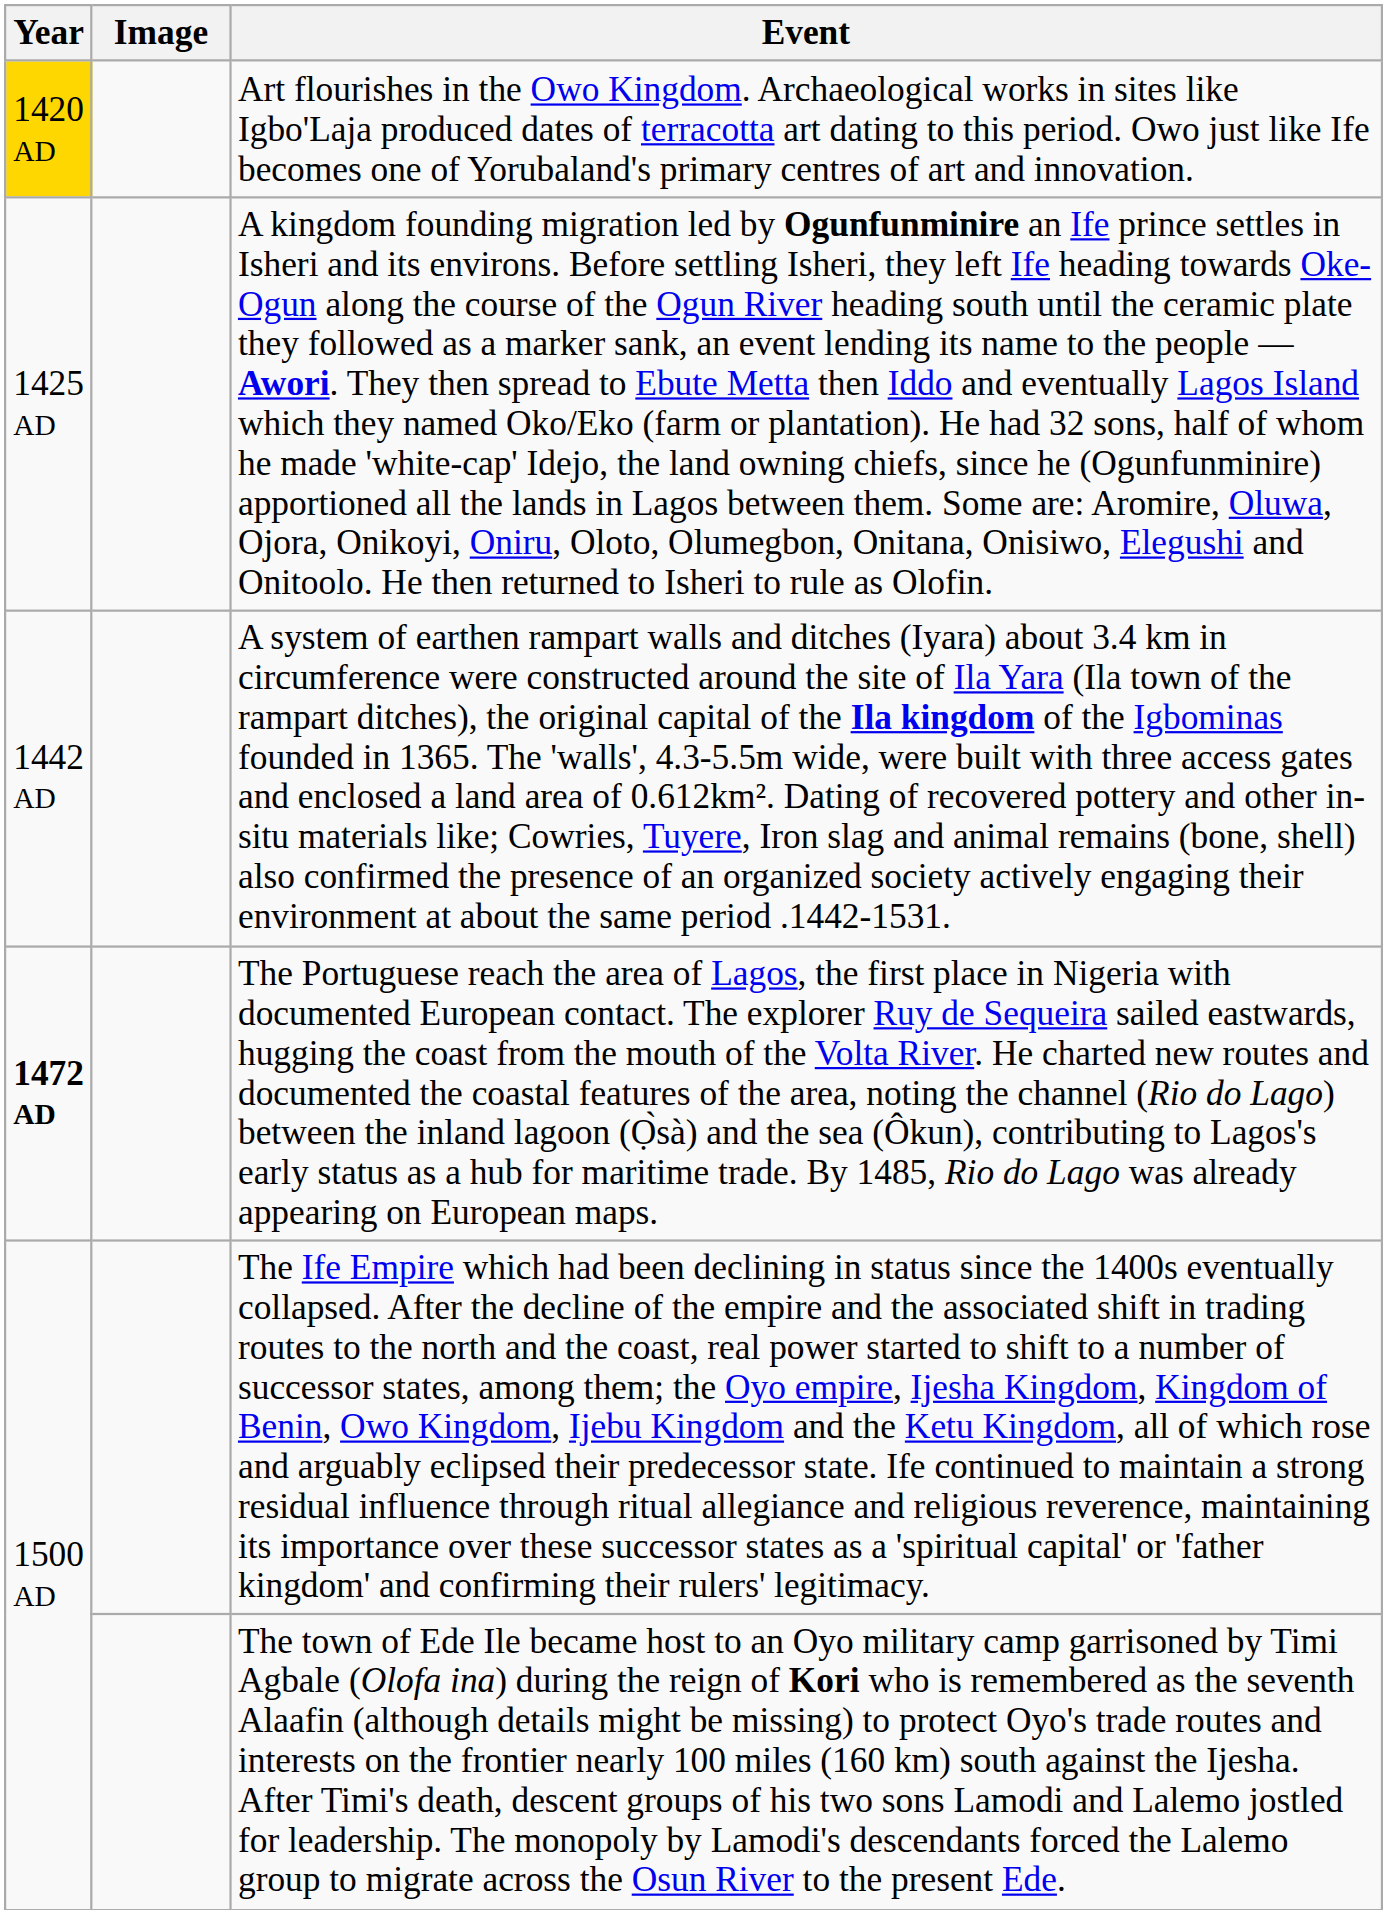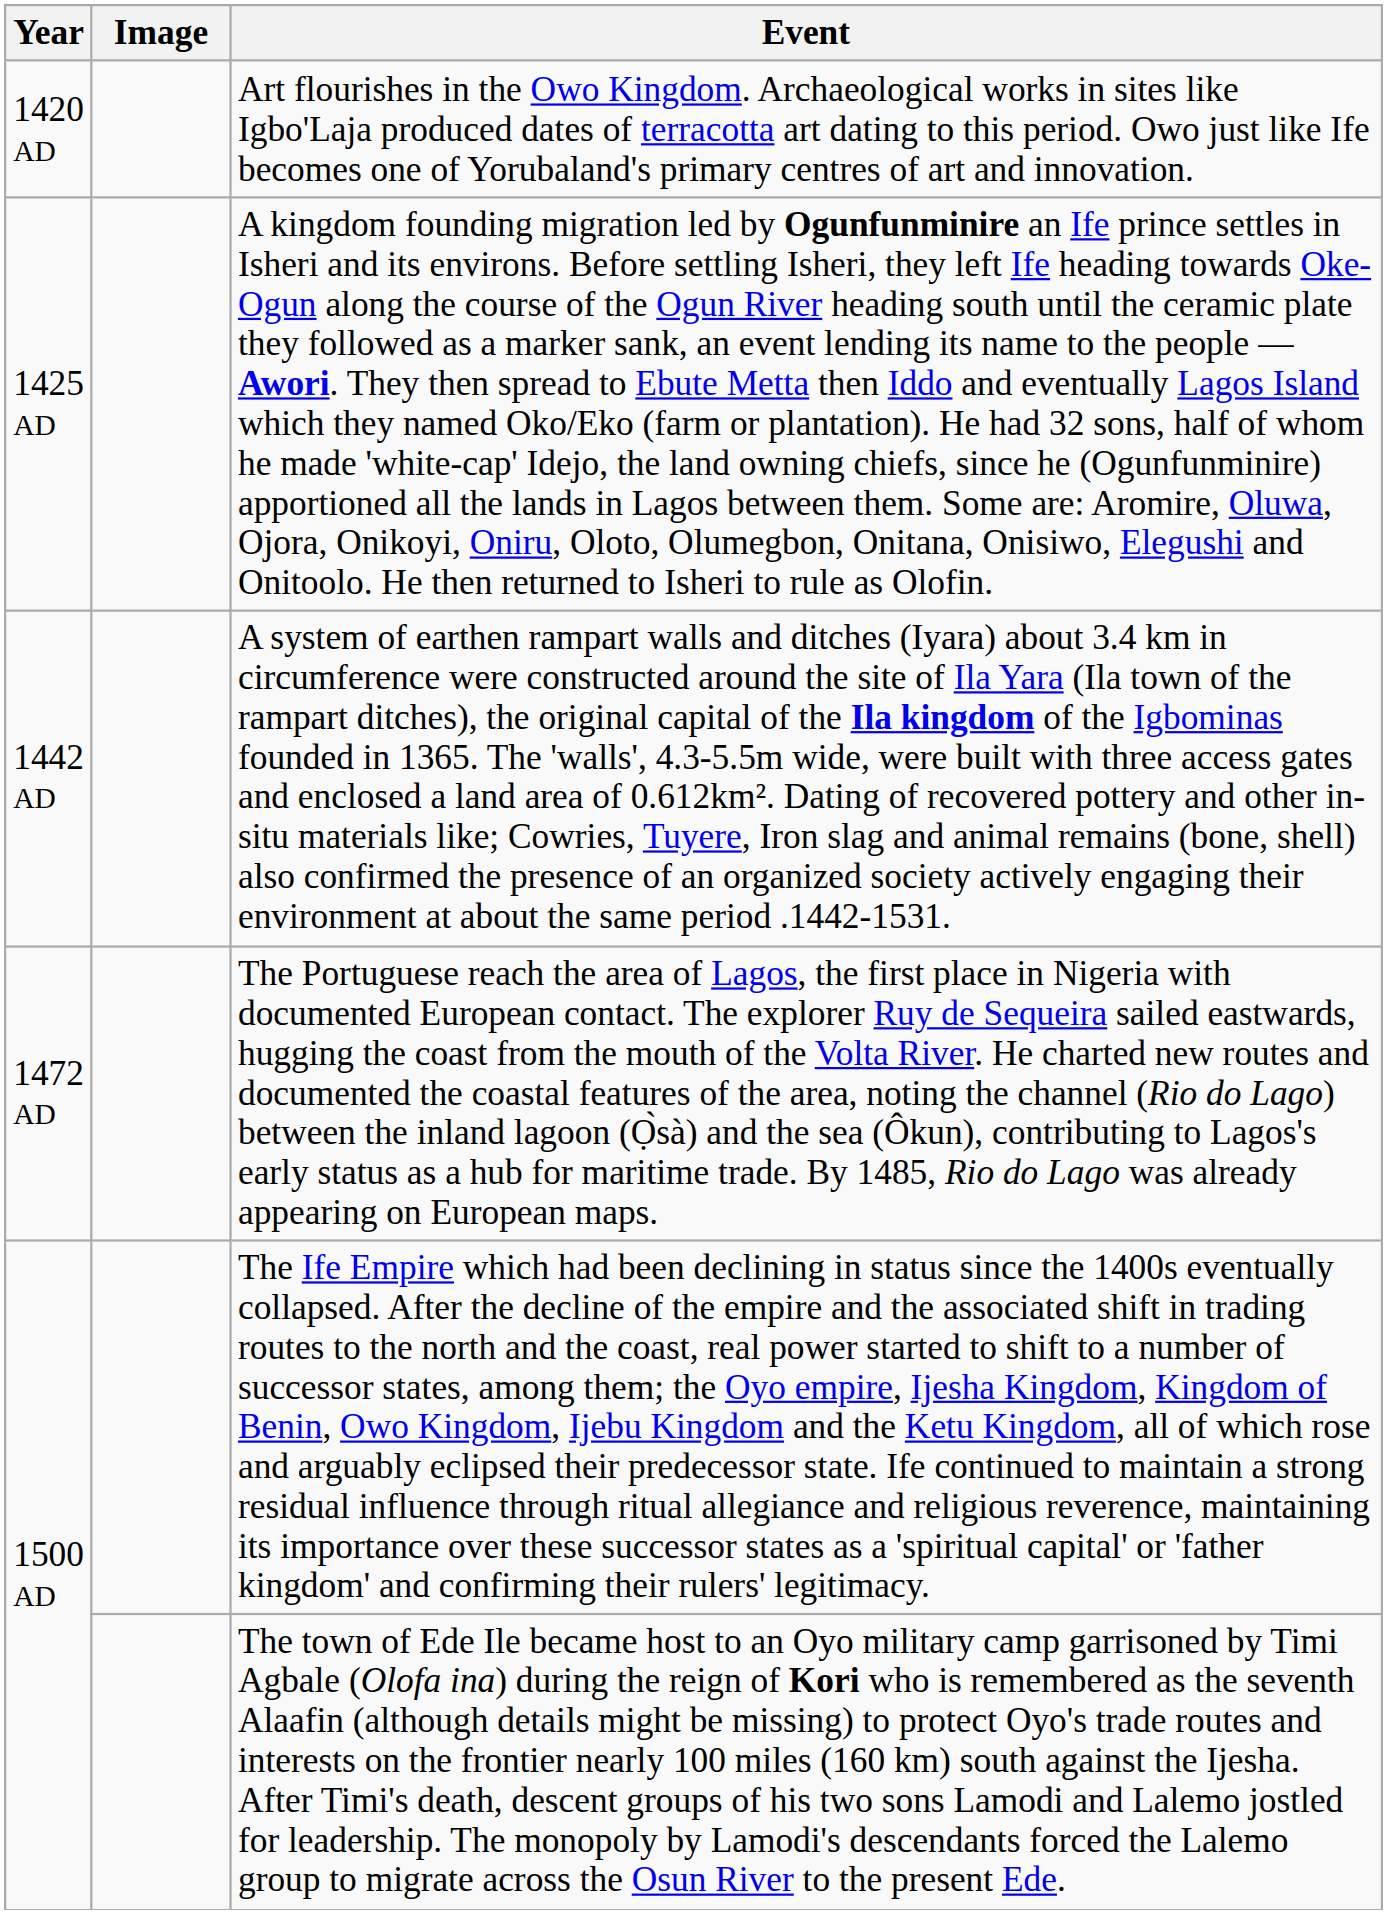(49, 128) gold background -> (49, 128) no background
(49, 1092) bold -> (49, 1092) normal
